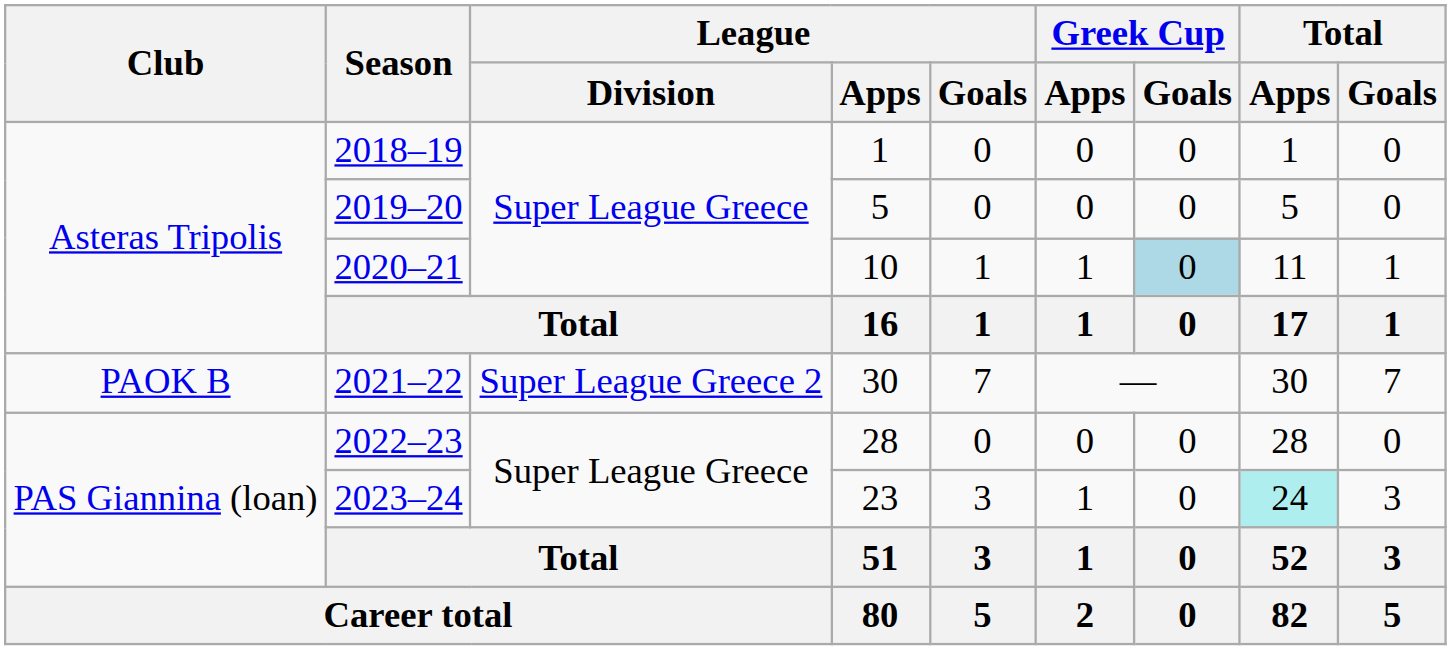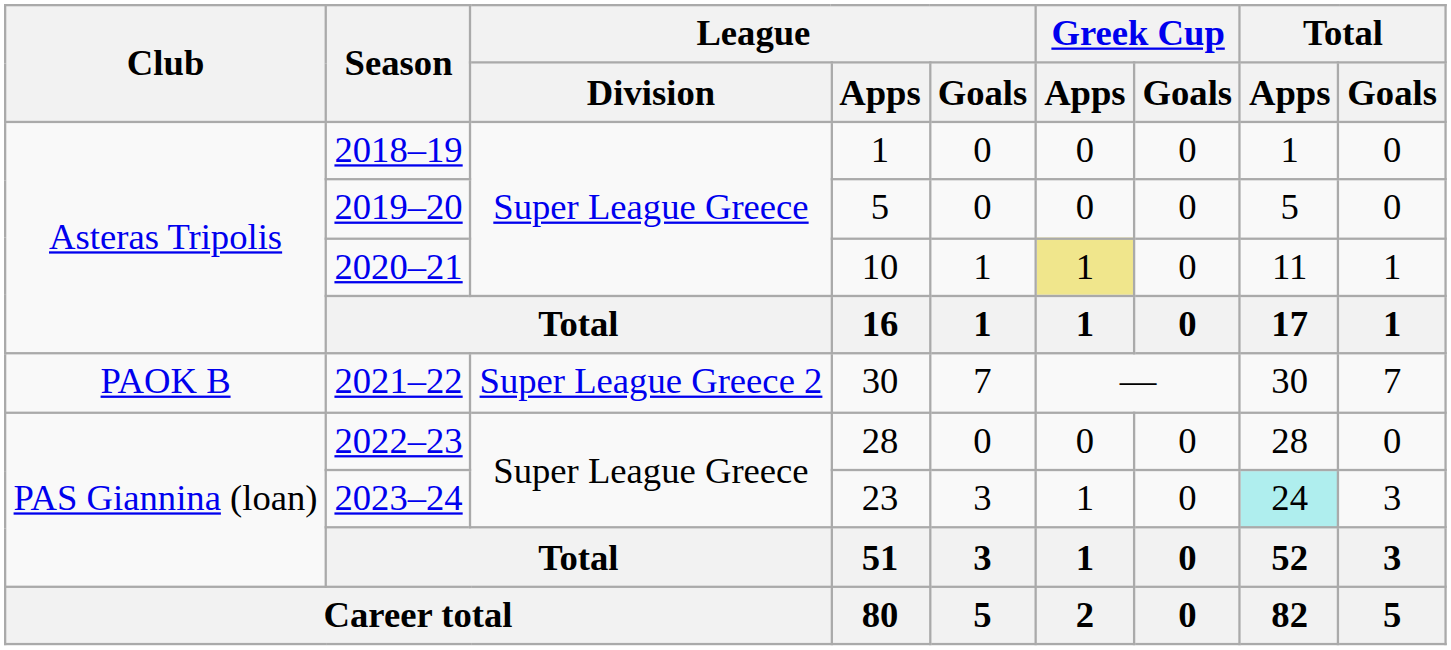(1085, 265) no background -> (1085, 265) khaki background
(1187, 265) lightblue background -> (1187, 265) no background
